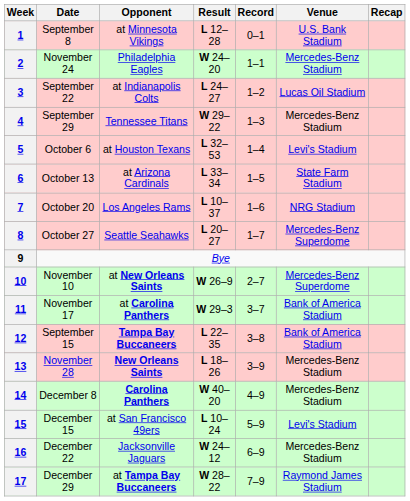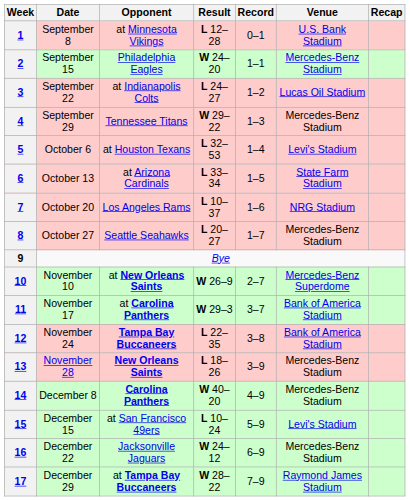(68, 64) November 24 -> (68, 64) September 15
(322, 235) Mercedes-Benz Superdome -> (322, 235) Mercedes-Benz Stadium
(68, 338) September 15 -> (68, 338) November 24
